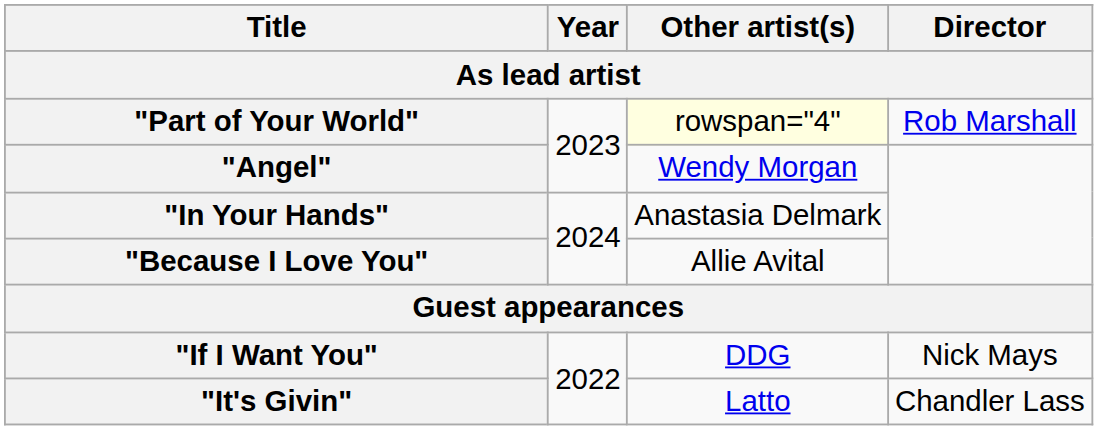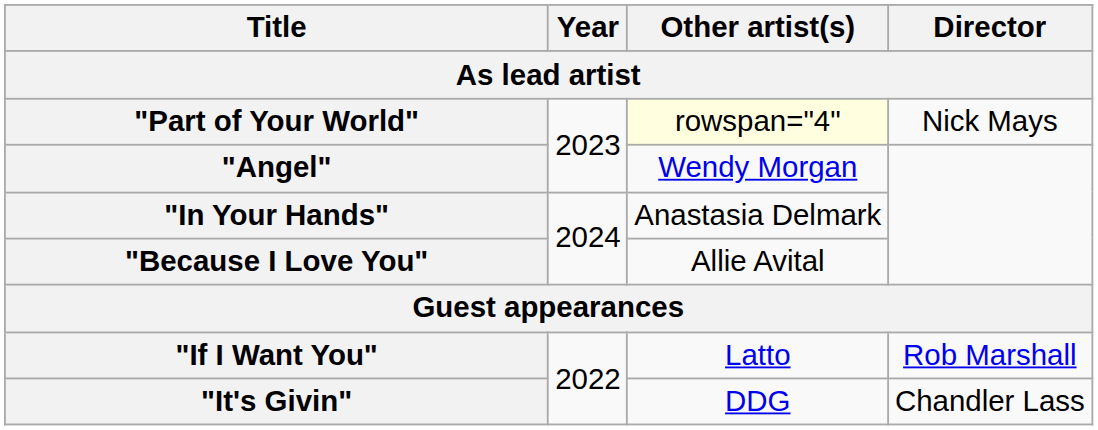(990, 121) Rob Marshall -> (990, 121) Nick Mays
(758, 354) DDG -> (758, 354) Latto
(990, 354) Nick Mays -> (990, 354) Rob Marshall
(758, 401) Latto -> (758, 401) DDG
